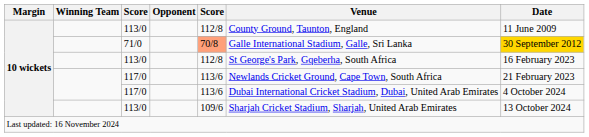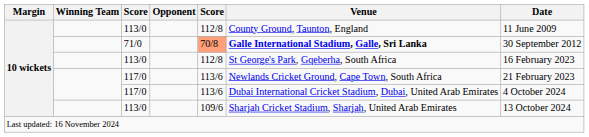(320, 44) normal -> (328, 44) bold
(542, 44) gold background -> (542, 44) no background
